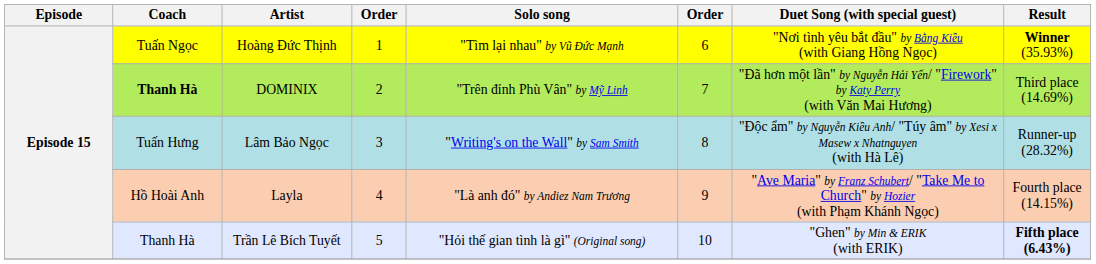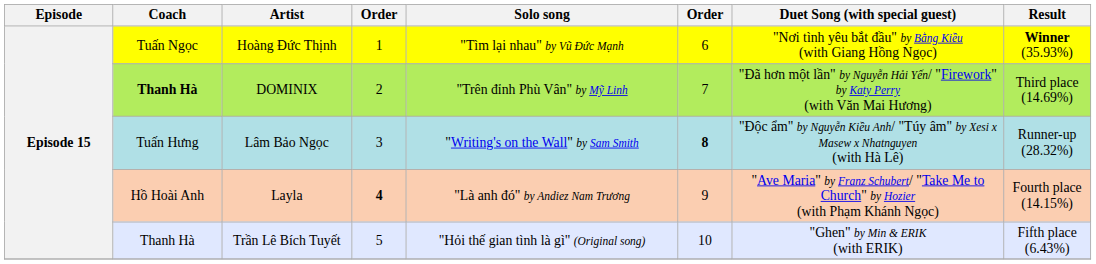(705, 142) normal -> (705, 142) bold
(379, 195) normal -> (379, 195) bold
(1047, 240) bold -> (1047, 240) normal
